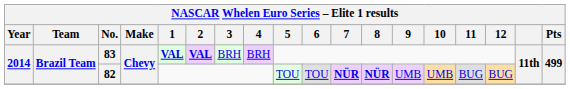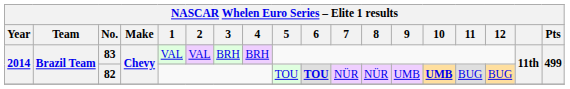(172, 54) bold -> (172, 54) normal
(200, 54) bold -> (200, 54) normal
(317, 74) normal -> (316, 74) bold
(346, 74) bold -> (346, 74) normal
(377, 74) bold -> (376, 74) normal
(440, 74) normal -> (439, 74) bold
